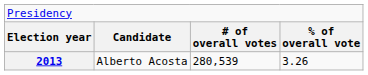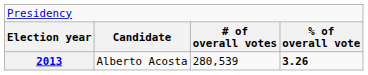(295, 61) normal -> (295, 61) bold
